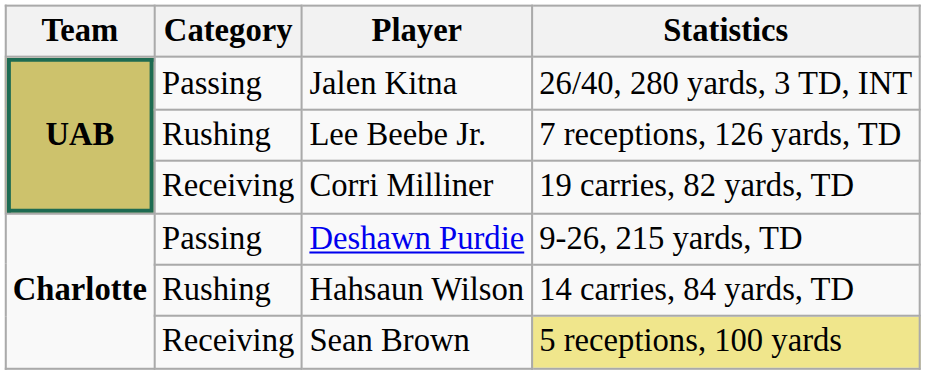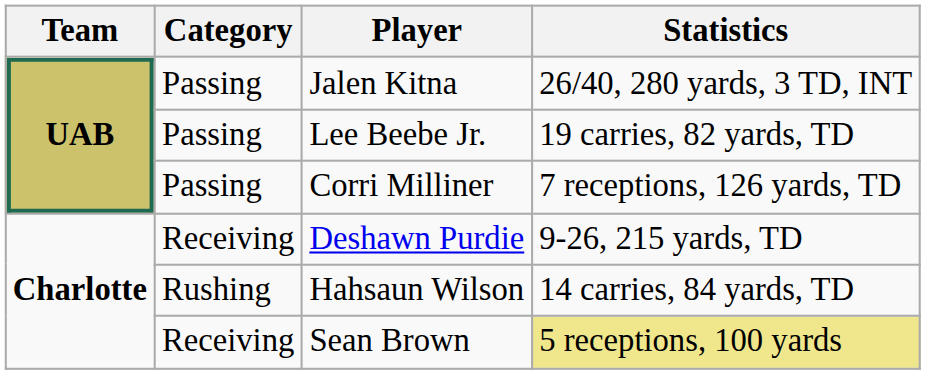(216, 134) Rushing -> (212, 134) Passing
(720, 134) 7 receptions, 126 yards, TD -> (697, 134) 19 carries, 82 yards, TD
(228, 186) Receiving -> (212, 186) Passing
(697, 186) 19 carries, 82 yards, TD -> (720, 186) 7 receptions, 126 yards, TD
(212, 238) Passing -> (228, 238) Receiving
